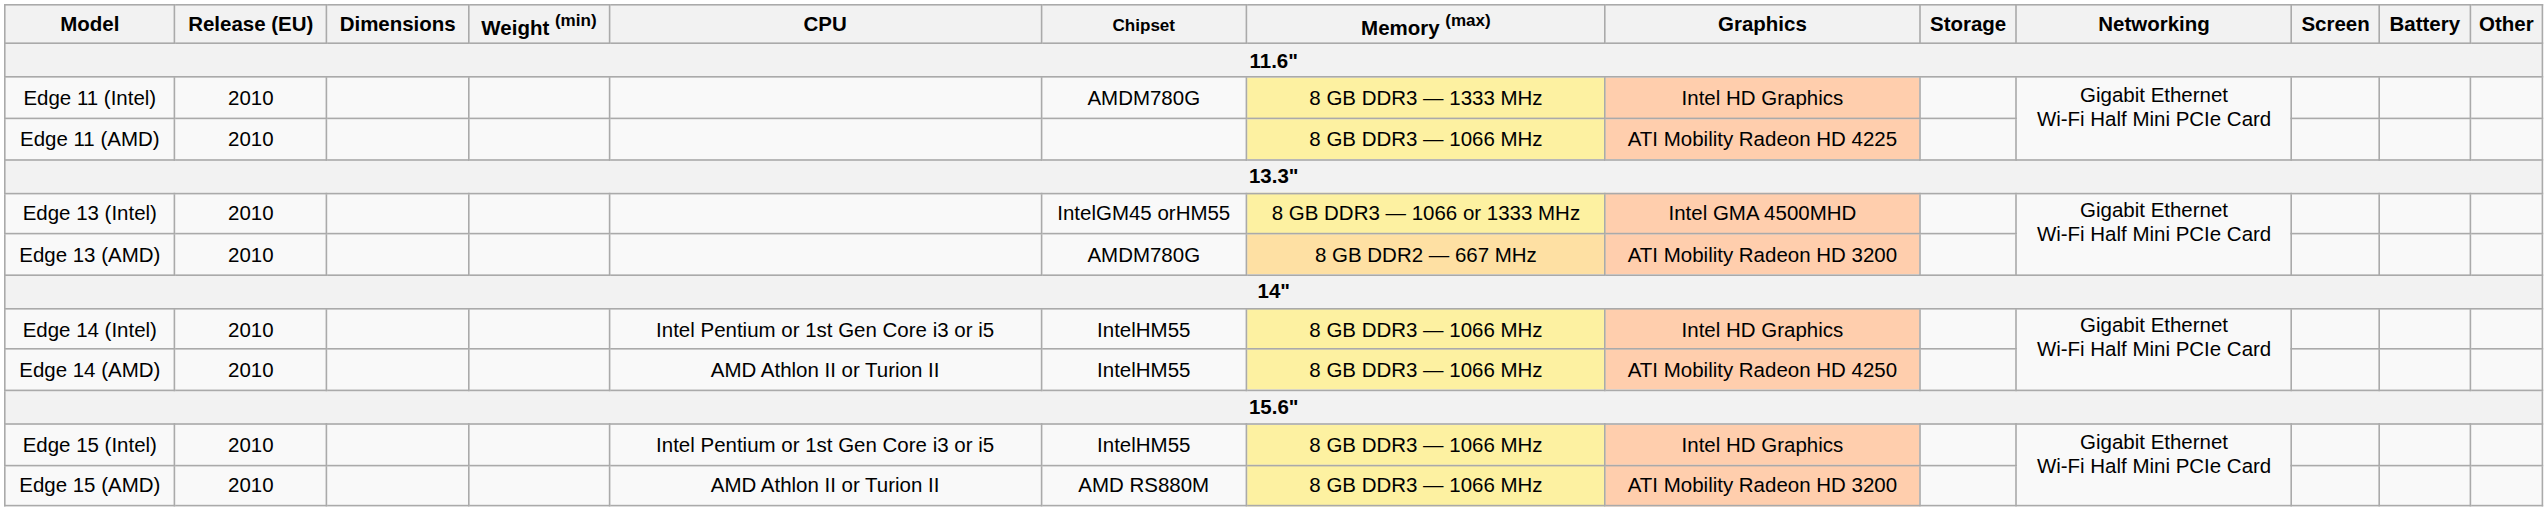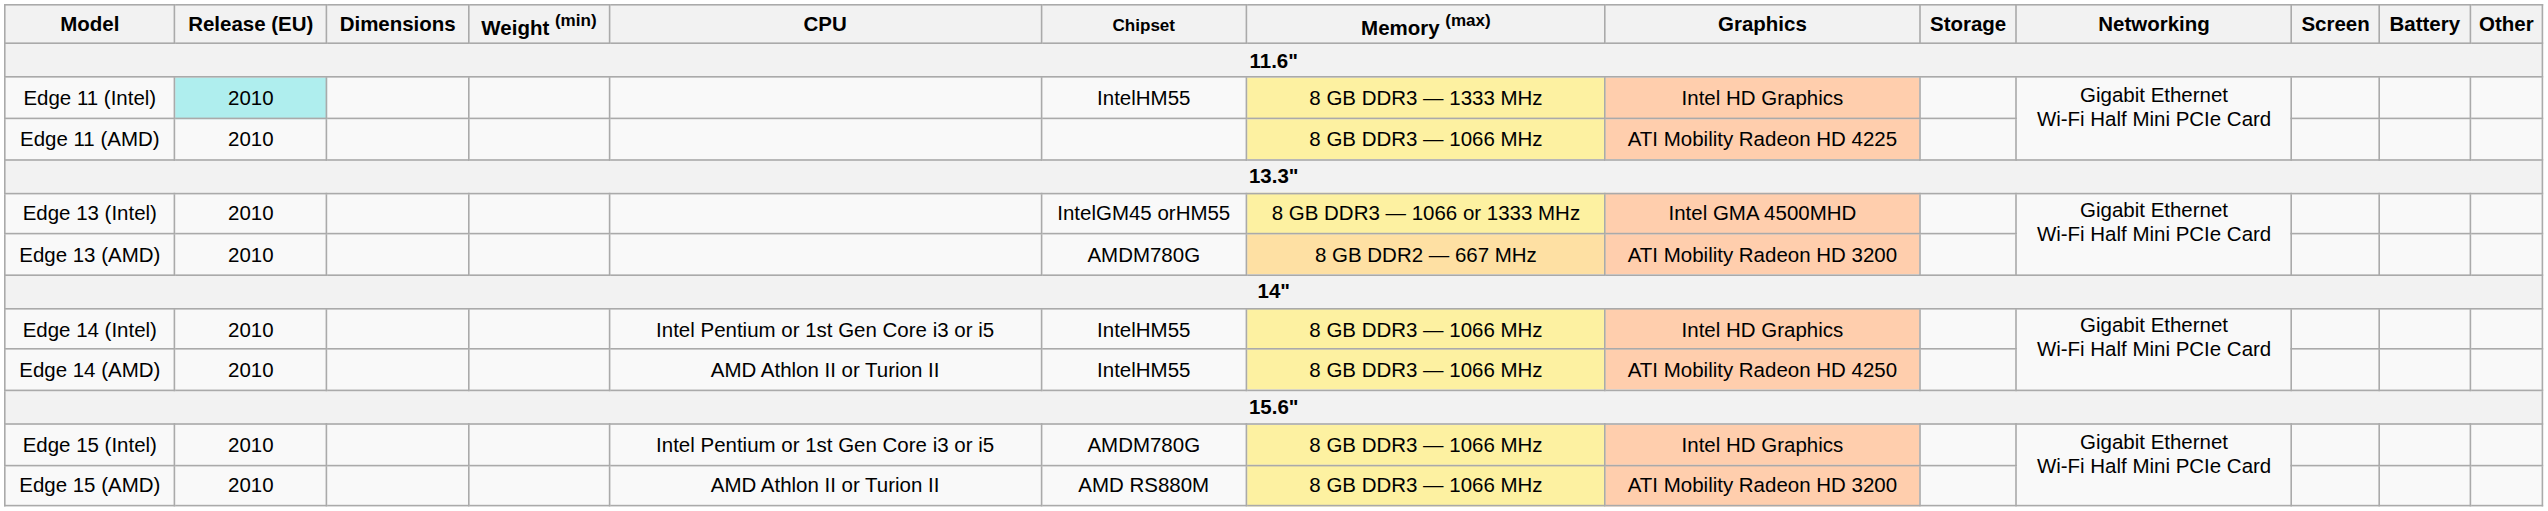(251, 98) no background -> (251, 98) paleturquoise background
(1144, 98) AMDM780G -> (1144, 98) IntelHM55
(1144, 444) IntelHM55 -> (1144, 444) AMDM780G
